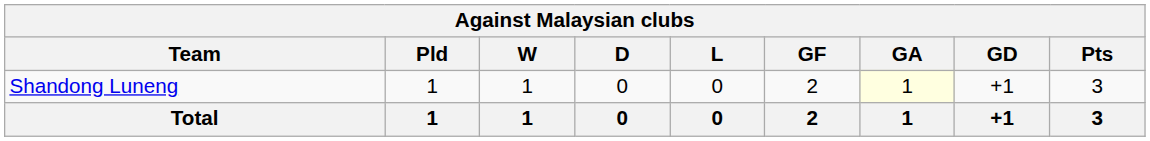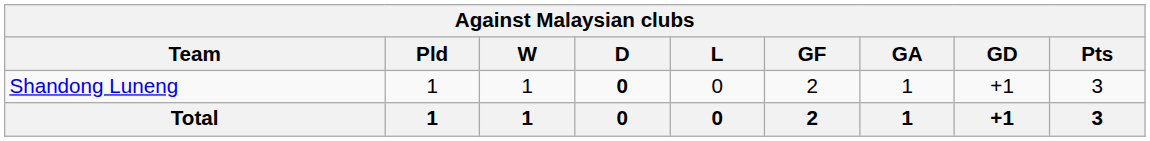(622, 86) normal -> (622, 86) bold
(907, 86) lightyellow background -> (907, 86) no background
